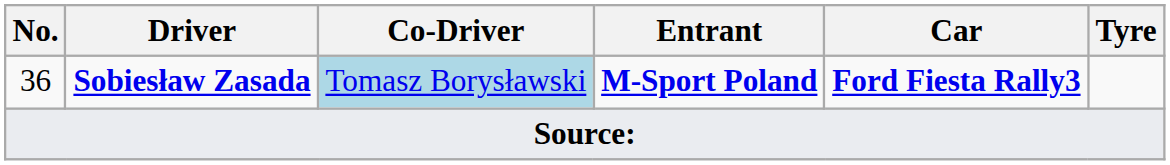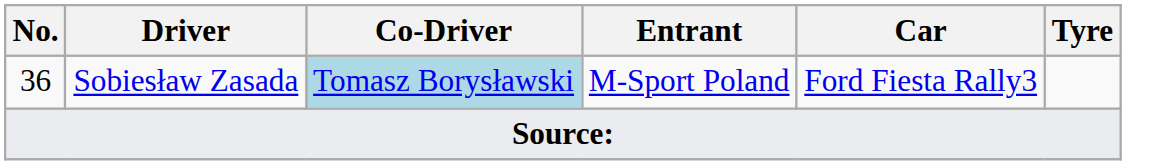(192, 81) bold -> (186, 81) normal
(709, 81) bold -> (689, 81) normal
(956, 81) bold -> (921, 81) normal
